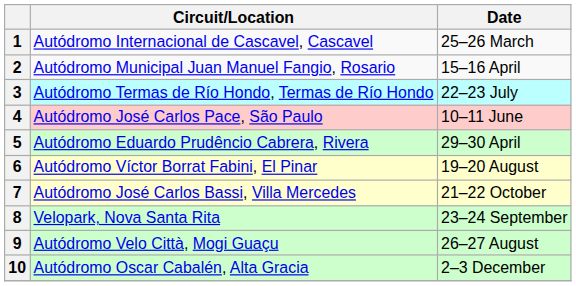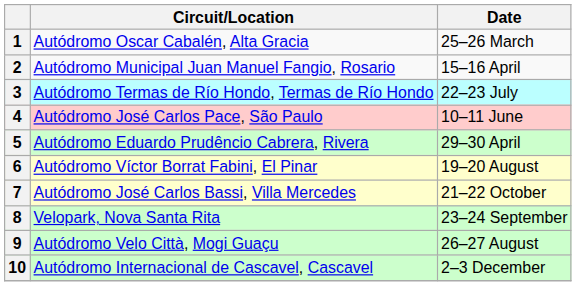(203, 42) Autódromo Internacional de Cascavel, Cascavel -> (171, 42) Autódromo Oscar Cabalén, Alta Gracia
(171, 268) Autódromo Oscar Cabalén, Alta Gracia -> (203, 268) Autódromo Internacional de Cascavel, Cascavel
